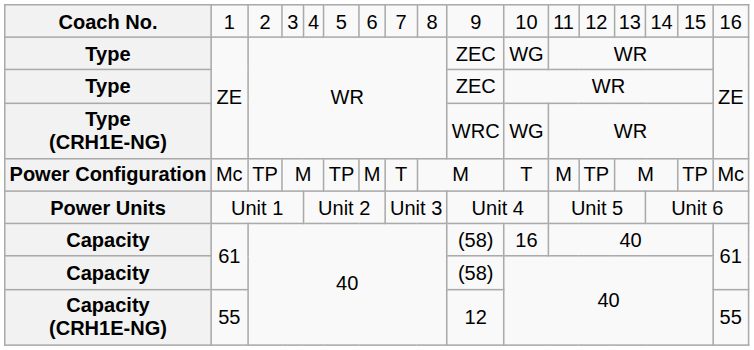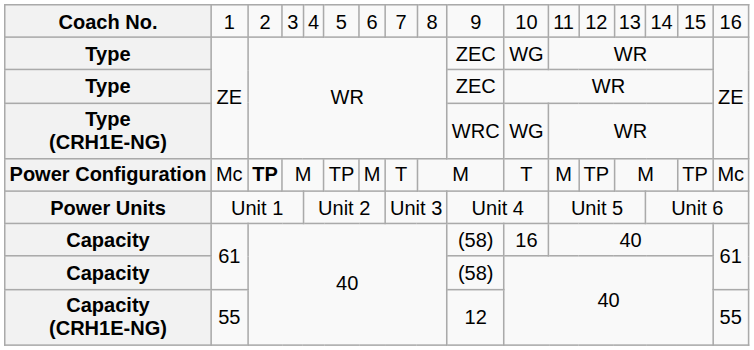(265, 175) normal -> (265, 175) bold
